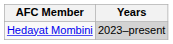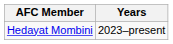(132, 30) lightgrey background -> (132, 30) no background
